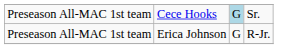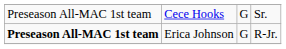(237, 14) lightblue background -> (244, 14) no background
(79, 33) normal -> (83, 33) bold
